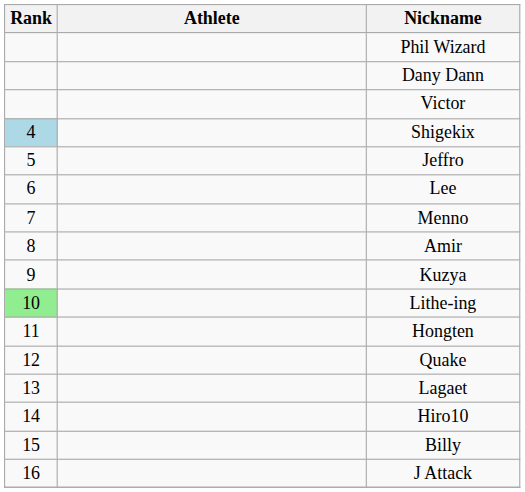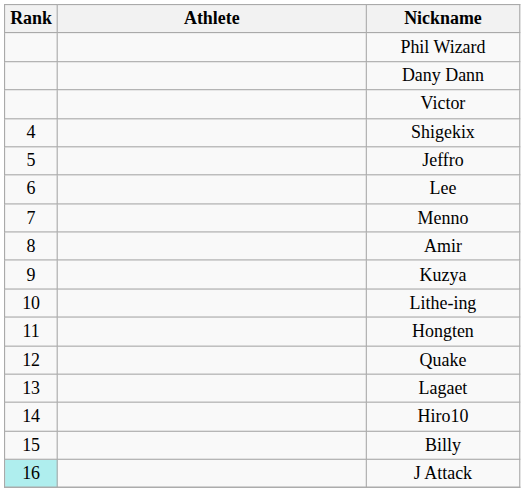(31, 132) lightblue background -> (31, 132) no background
(31, 302) lightgreen background -> (31, 302) no background
(31, 473) no background -> (31, 473) paleturquoise background
